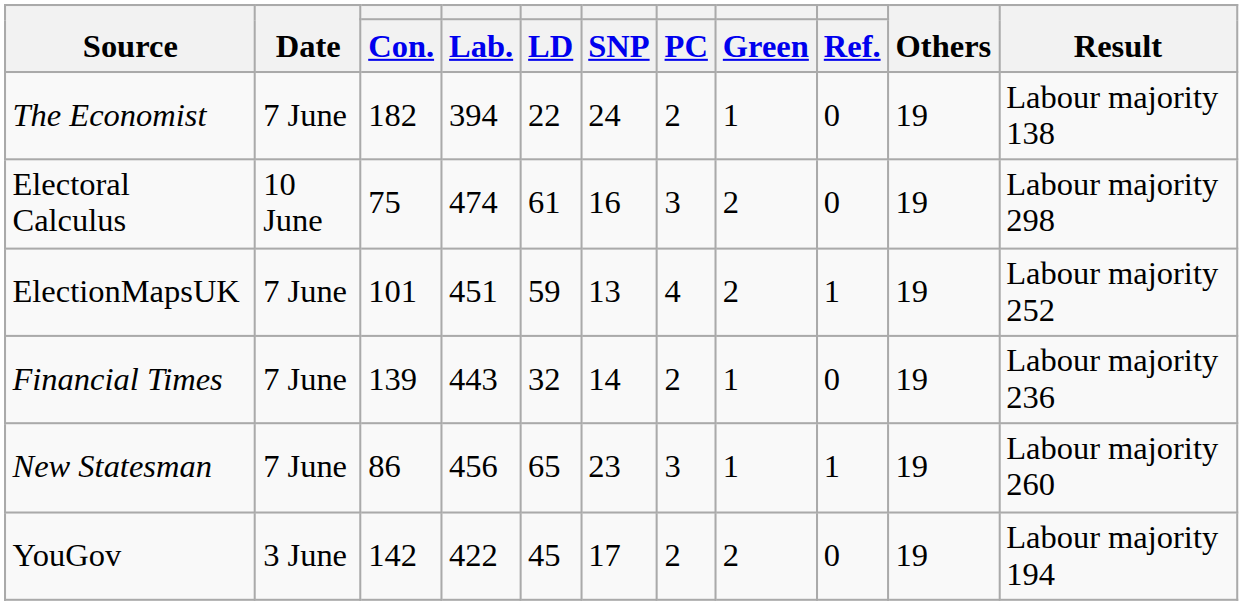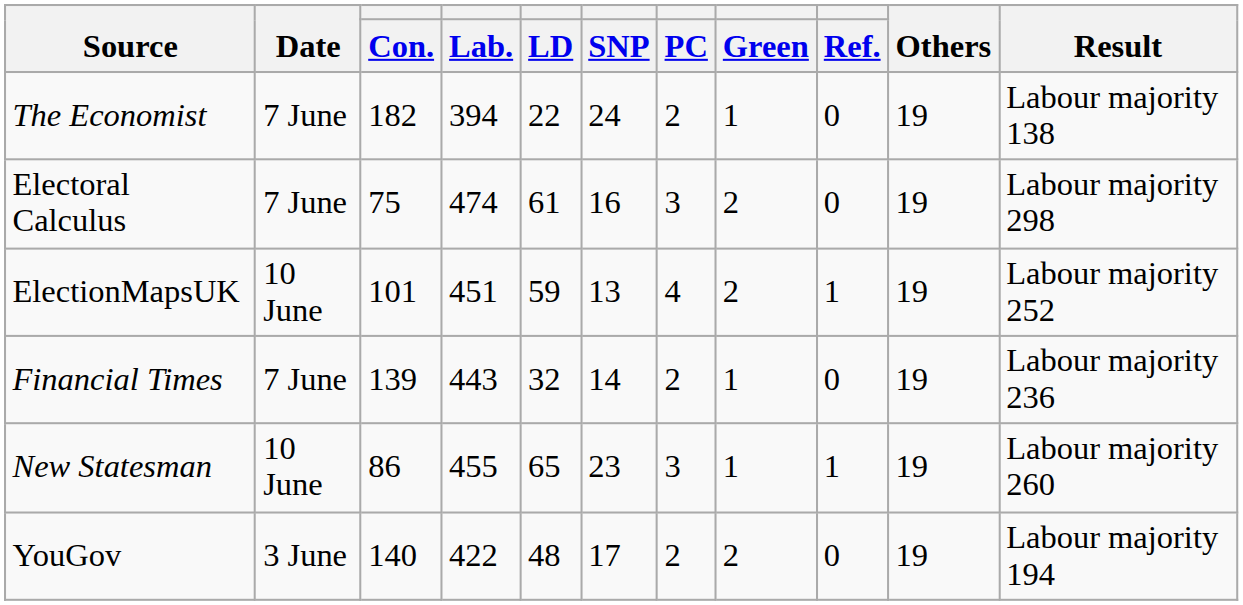(293, 203) 10 June -> (305, 203) 7 June
(305, 291) 7 June -> (293, 291) 10 June
(305, 467) 7 June -> (293, 467) 10 June
(473, 467) 456 -> (473, 467) 455
(393, 555) 142 -> (393, 555) 140
(544, 555) 45 -> (544, 555) 48
